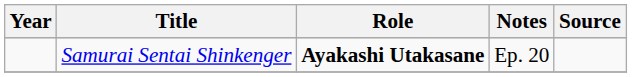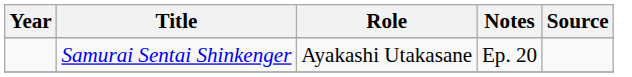(393, 54) bold -> (387, 54) normal
